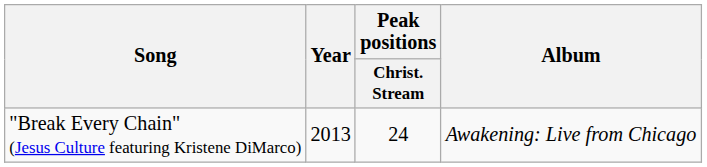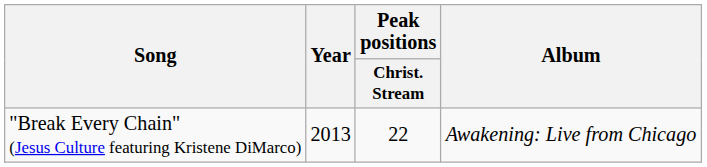(398, 134) 24 -> (398, 134) 22
